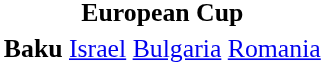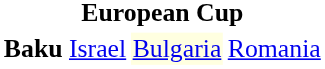(177, 48) no background -> (177, 48) lightyellow background
